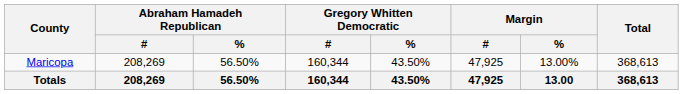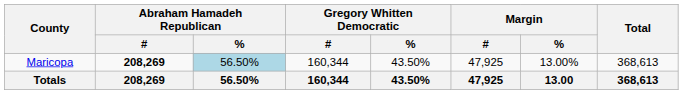(144, 62) normal -> (144, 62) bold
(239, 62) no background -> (239, 62) lightblue background
